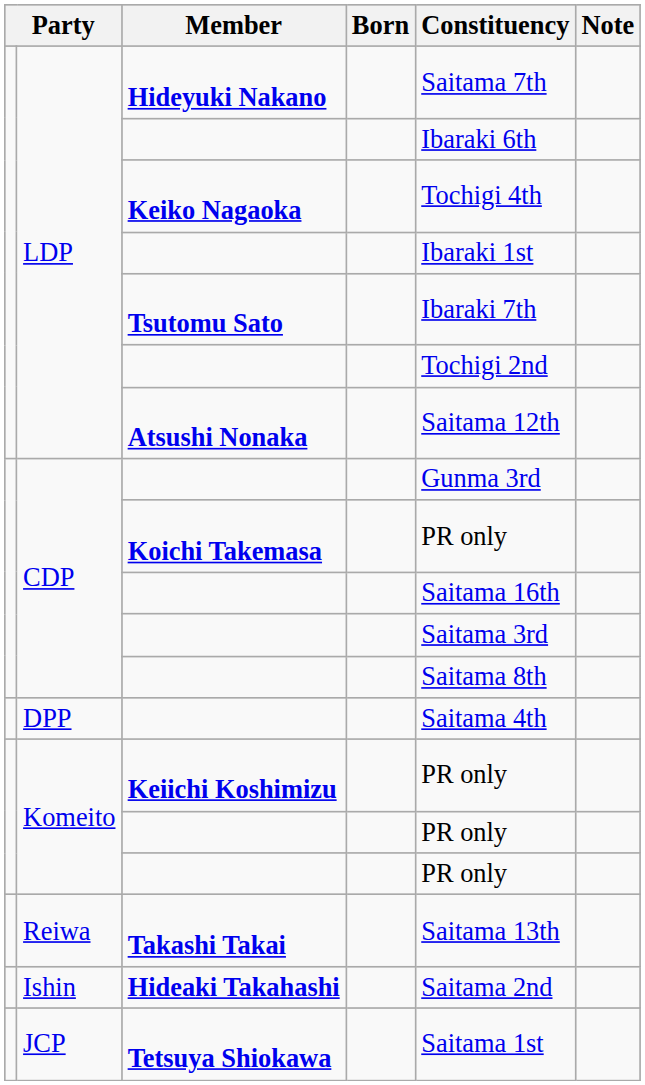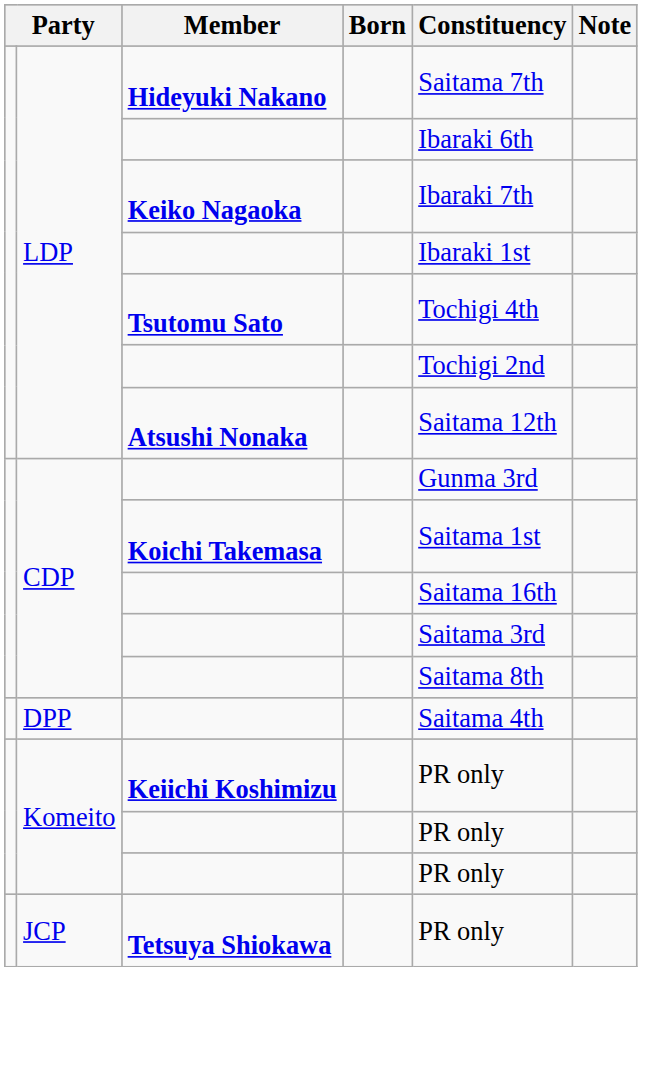(482, 195) Tochigi 4th -> (476, 195) Ibaraki 7th
(479, 309) Ibaraki 7th -> (479, 309) Tochigi 4th
(464, 535) PR only -> (479, 535) Saitama 1st
- row: (57, 930)
- row: (49, 986)
(482, 1043) Saitama 1st -> (461, 930) PR only
